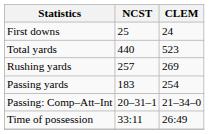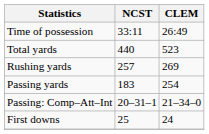rows swapped: (33, 31) <-> (50, 120)
